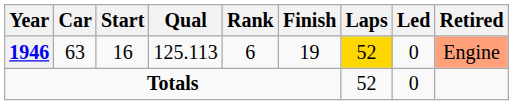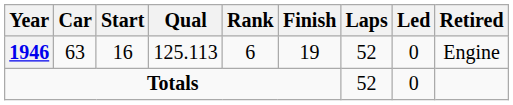(367, 52) gold background -> (367, 52) no background
(472, 52) lightsalmon background -> (472, 52) no background
